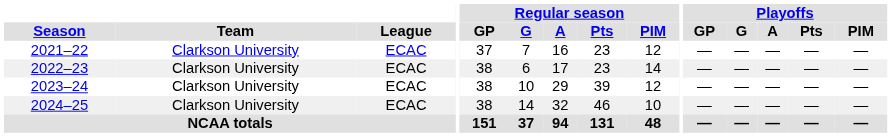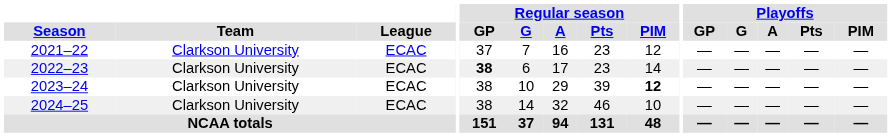(484, 68) normal -> (484, 68) bold
(653, 86) normal -> (653, 86) bold
